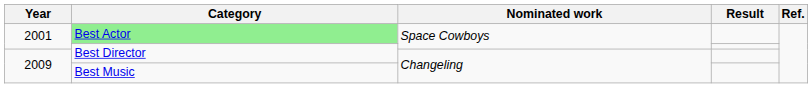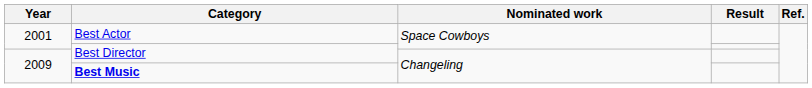(103, 33) lightgreen background -> (103, 33) no background
(105, 72) normal -> (107, 72) bold
